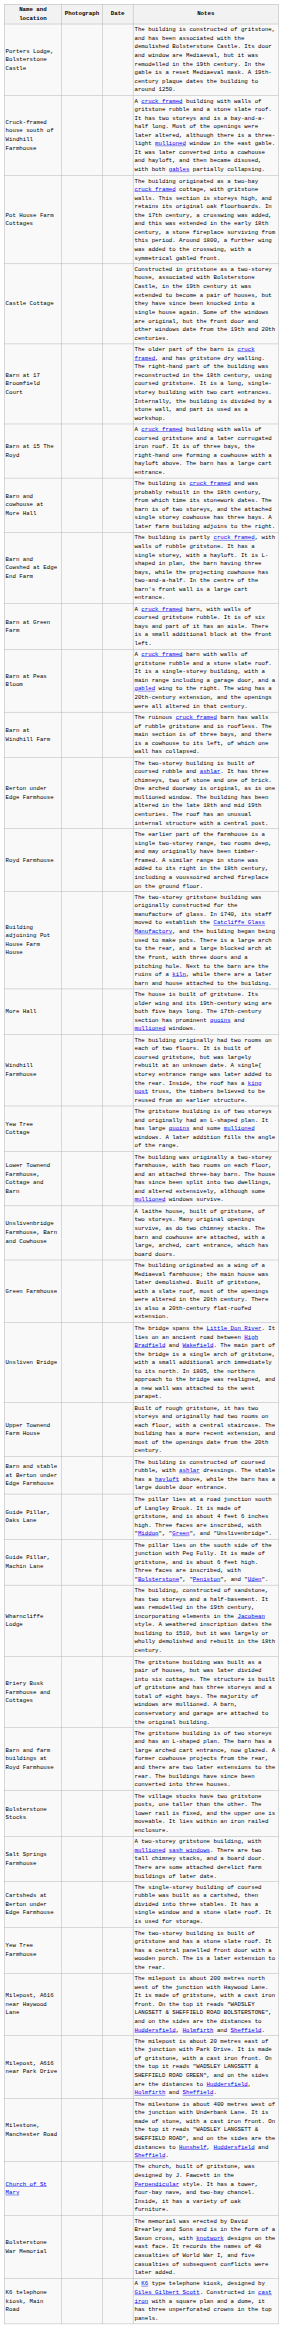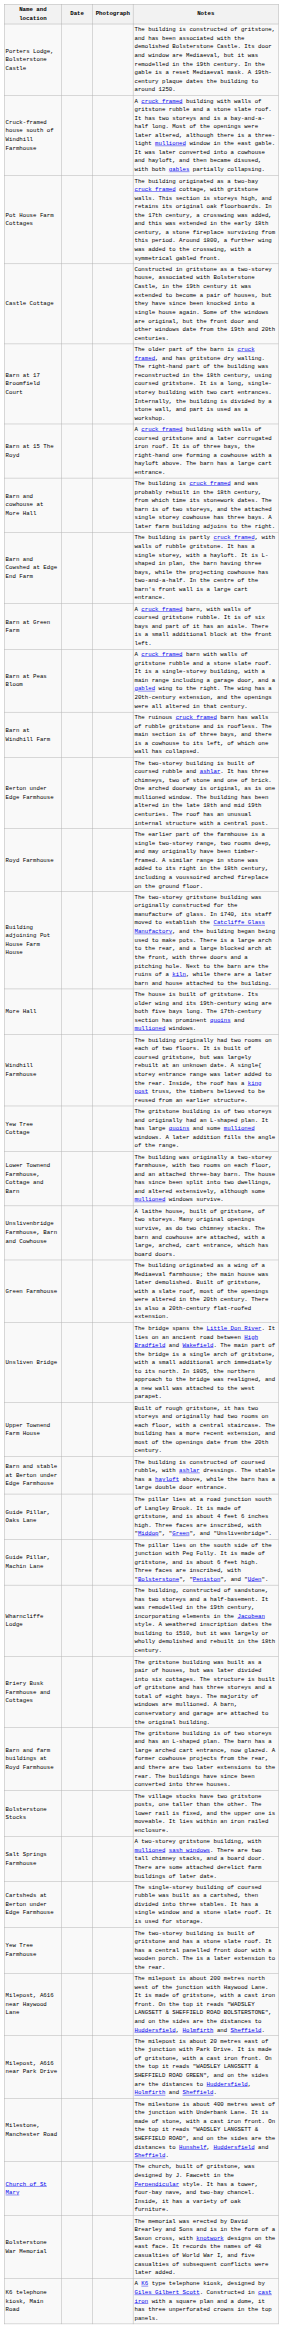columns swapped: (82, 14) <-> (118, 14)
